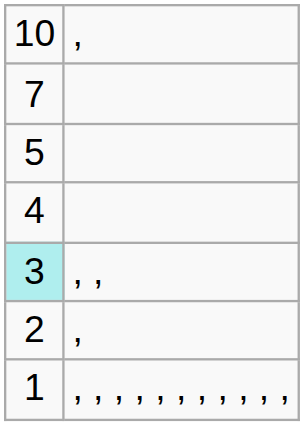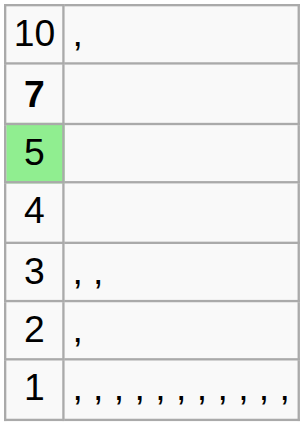(34, 93) normal -> (34, 93) bold
(34, 152) no background -> (34, 152) lightgreen background
(34, 270) paleturquoise background -> (34, 270) no background
